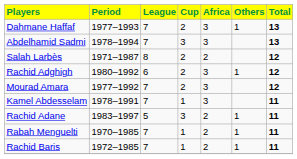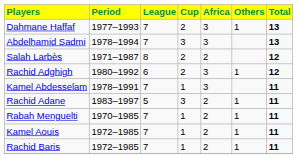- row: (37, 87)
+ row: (33, 131)
